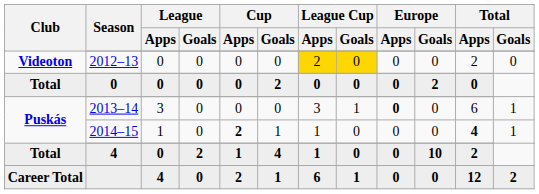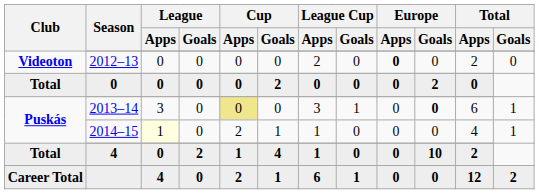(317, 62) gold background -> (317, 62) no background
(357, 62) gold background -> (357, 62) no background
(396, 62) normal -> (396, 62) bold
(239, 108) no background -> (239, 108) khaki background
(396, 108) bold -> (396, 108) normal
(435, 108) normal -> (435, 108) bold
(160, 131) no background -> (160, 131) lightyellow background
(239, 131) bold -> (239, 131) normal
(474, 131) bold -> (474, 131) normal
